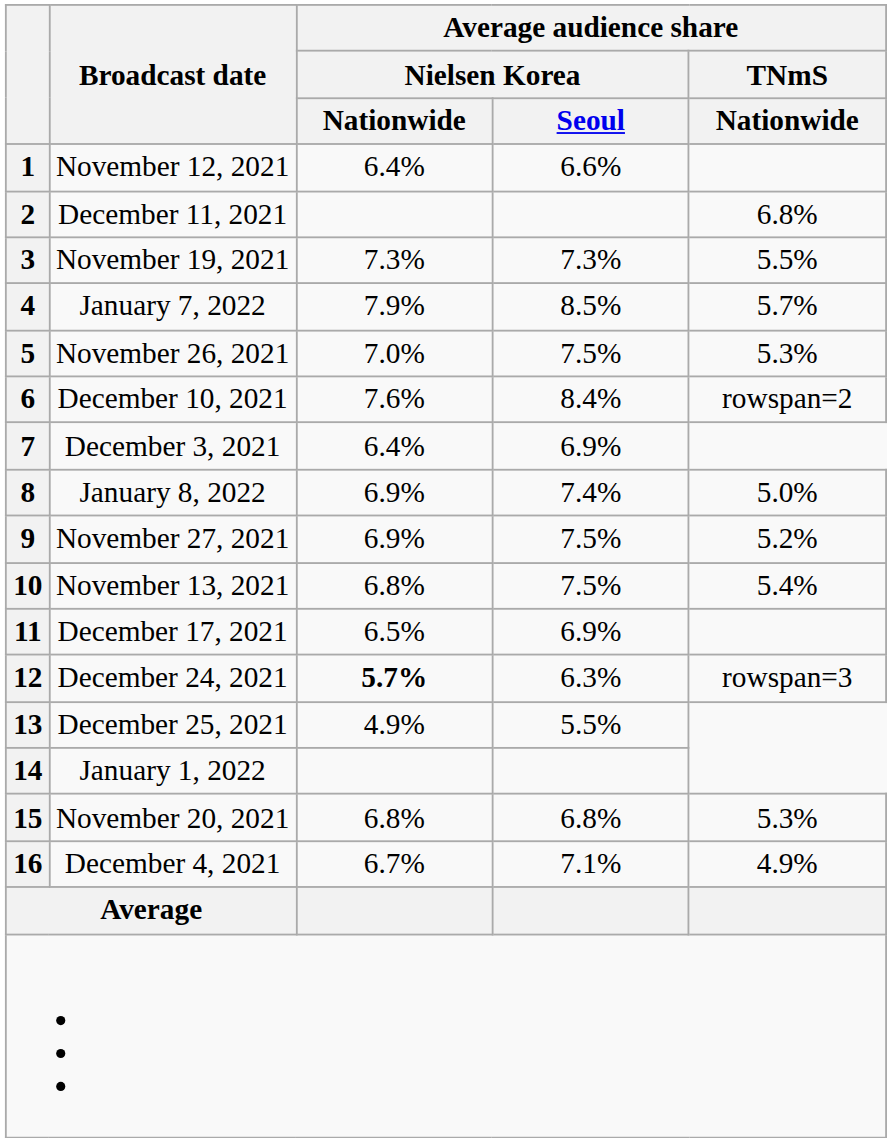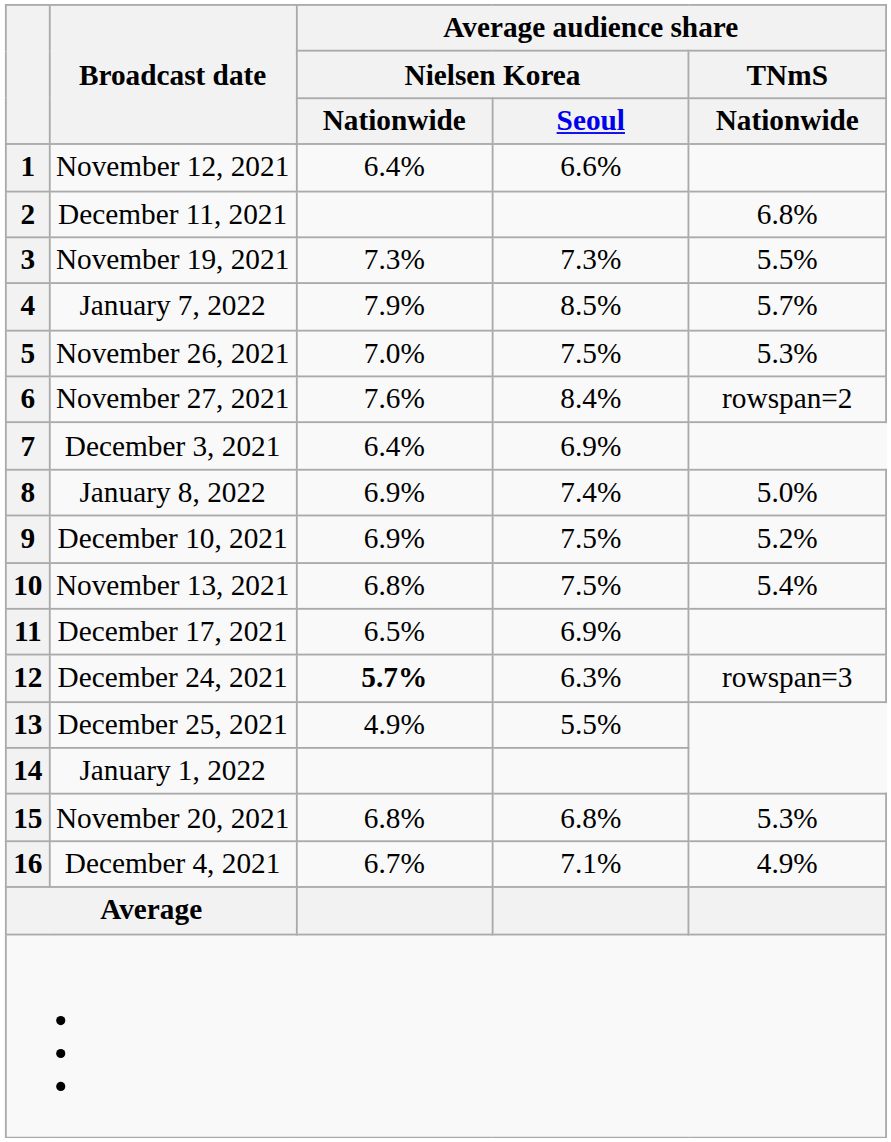(173, 399) December 10, 2021 -> (173, 399) November 27, 2021
(173, 538) November 27, 2021 -> (173, 538) December 10, 2021
